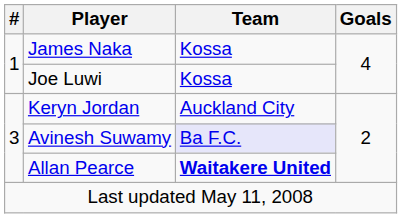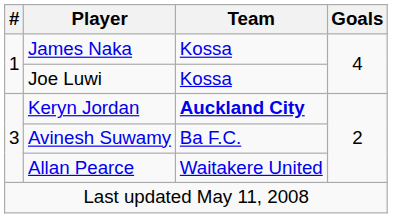(237, 108) normal -> (242, 108) bold
(211, 138) lavender background -> (211, 138) no background
(255, 167) bold -> (251, 167) normal
